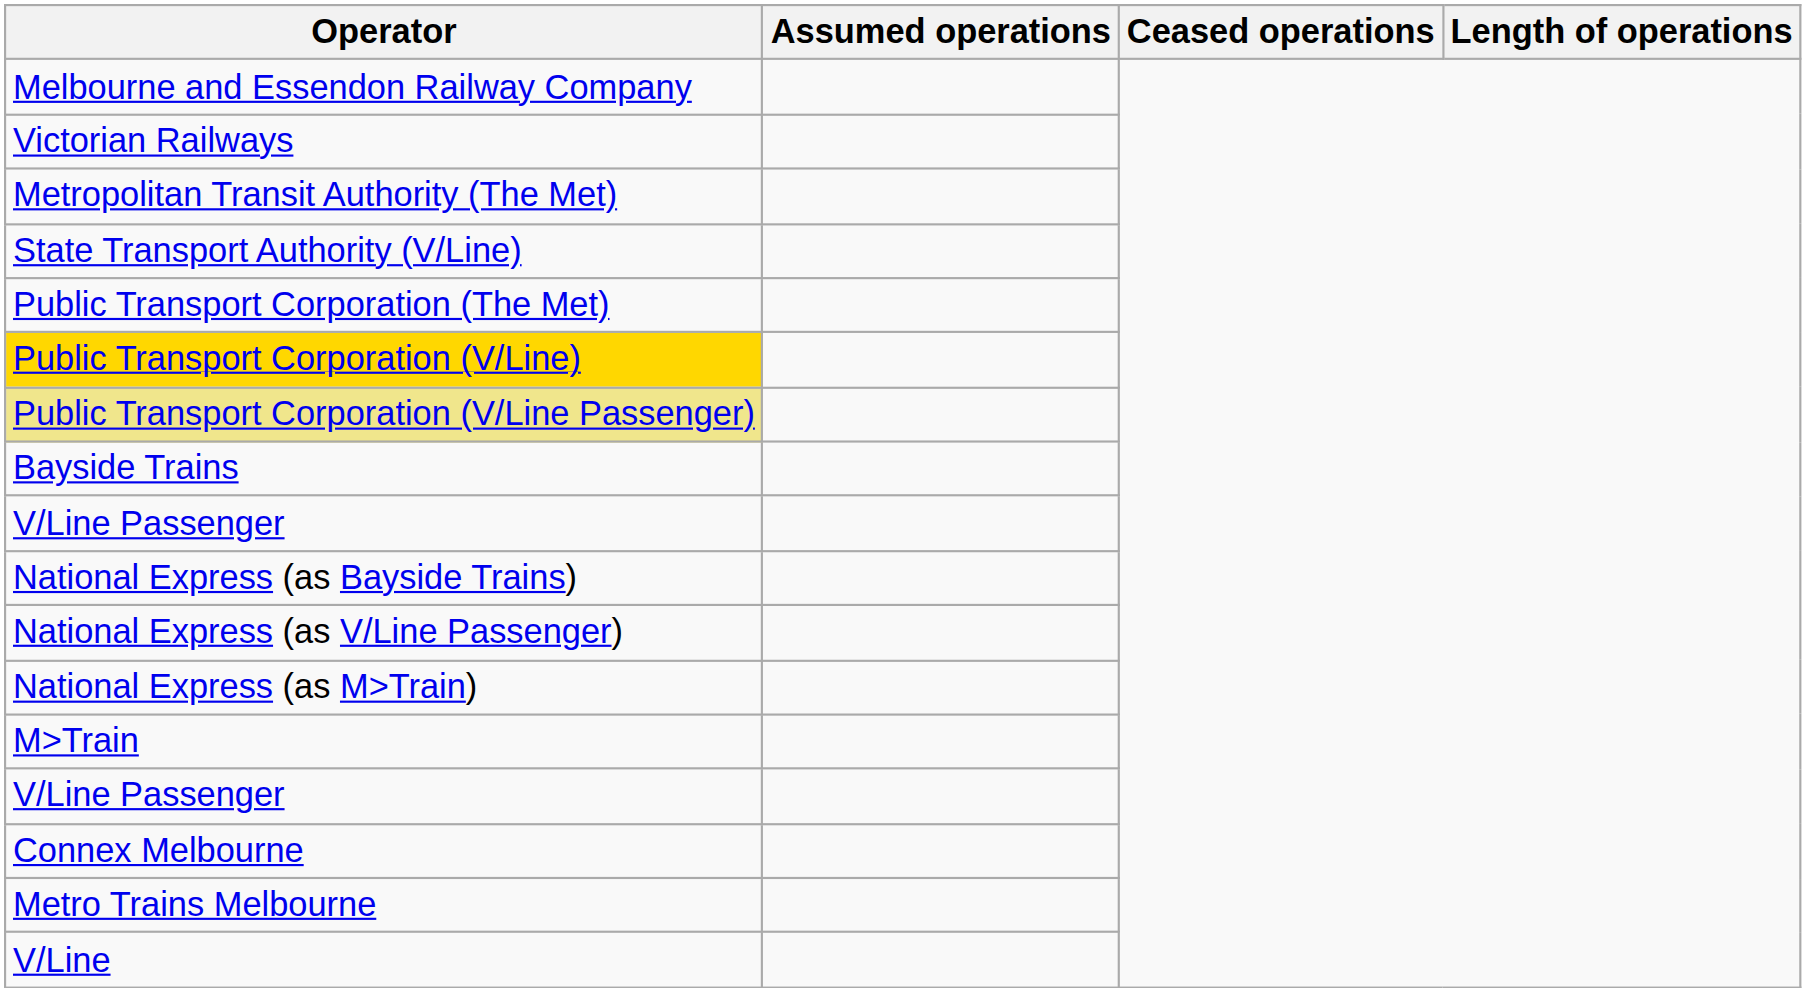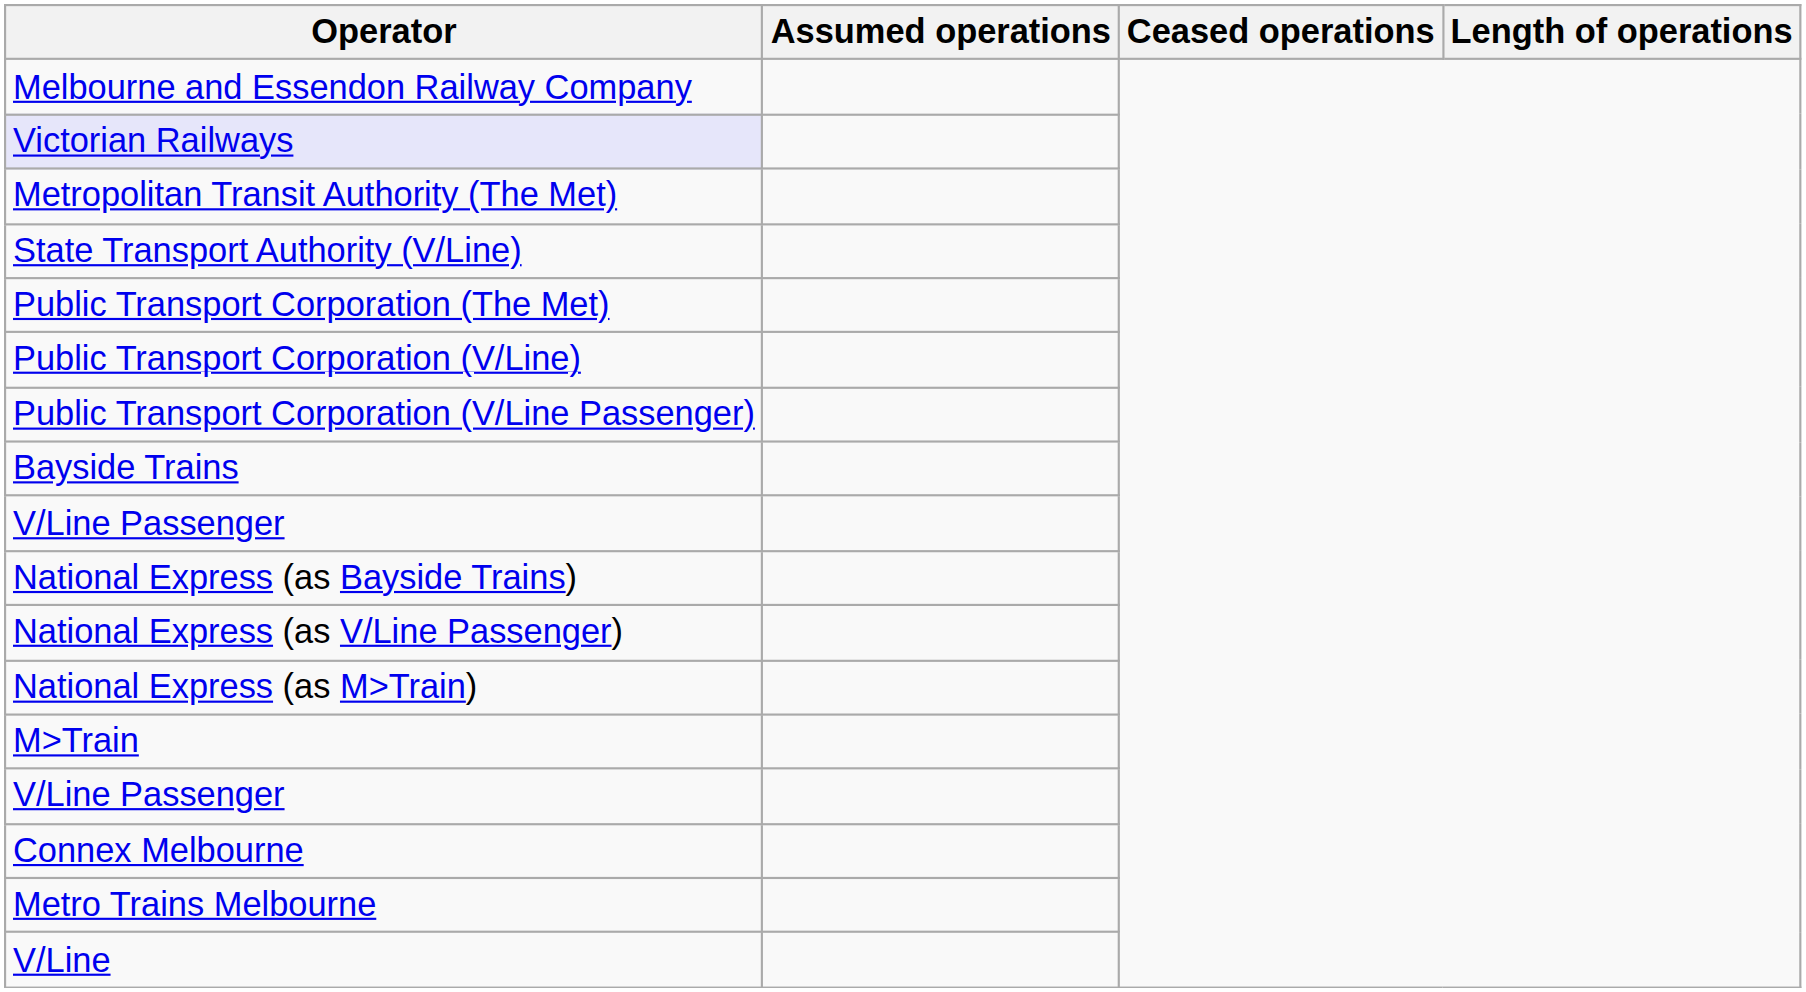(153, 140) no background -> (153, 140) lavender background
(297, 359) gold background -> (297, 359) no background
(384, 413) khaki background -> (384, 413) no background
